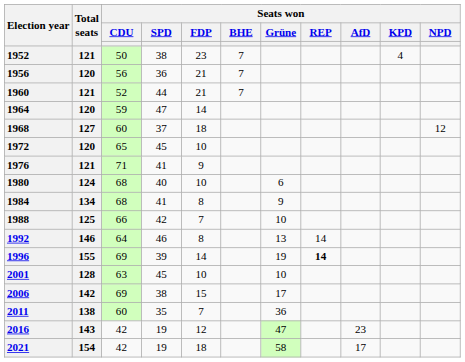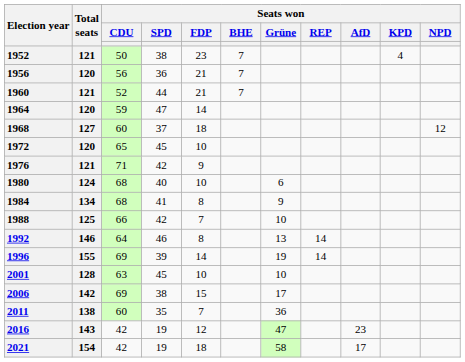(161, 165) 41 -> (161, 165) 42
(321, 256) bold -> (321, 256) normal
